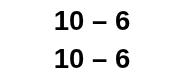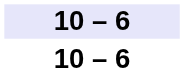(92, 21) no background -> (92, 21) lavender background
